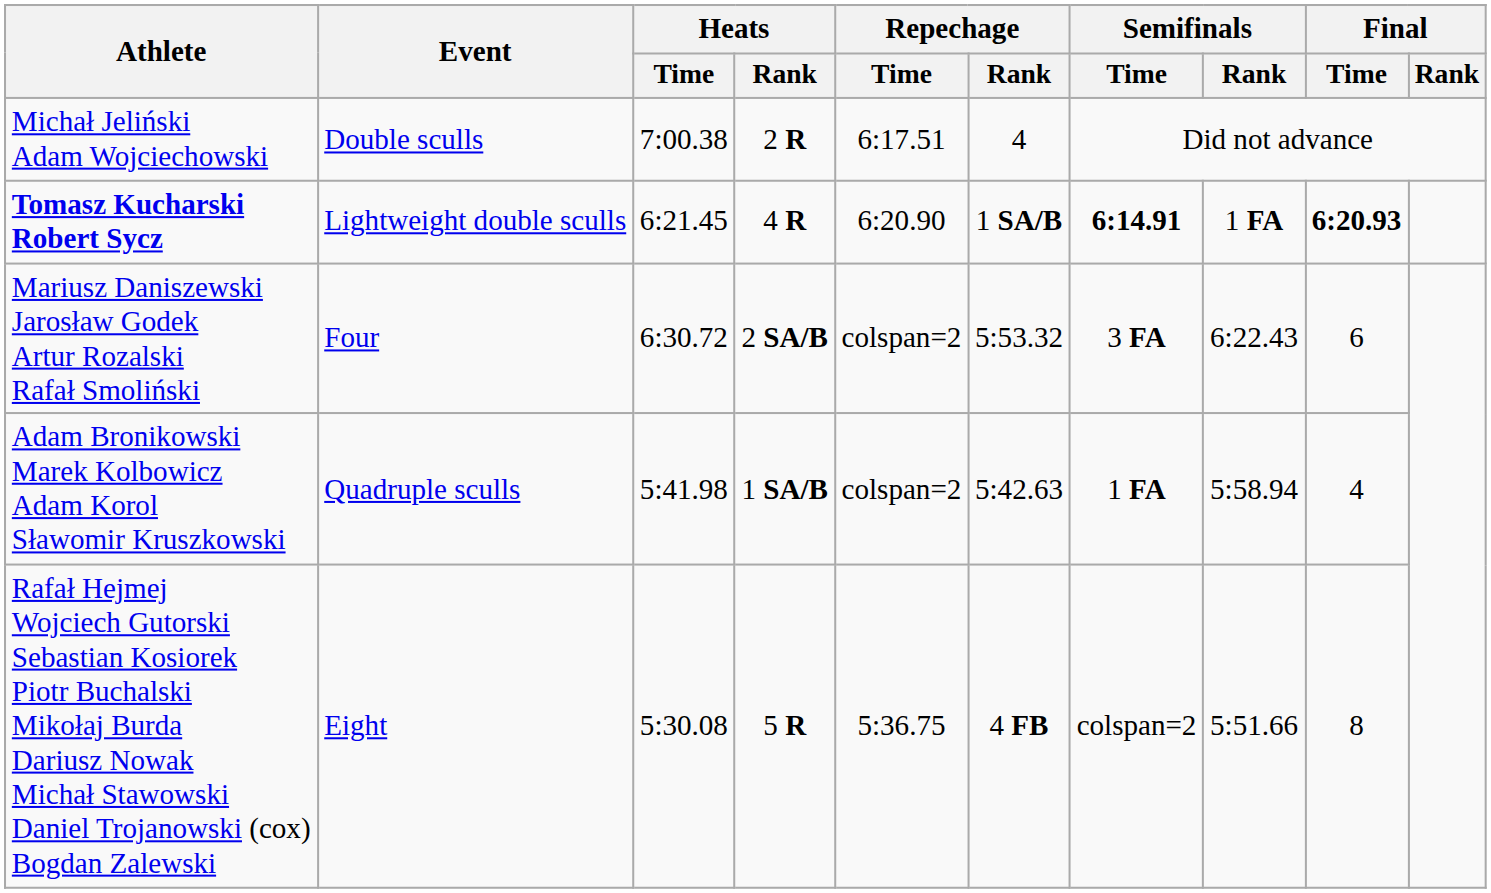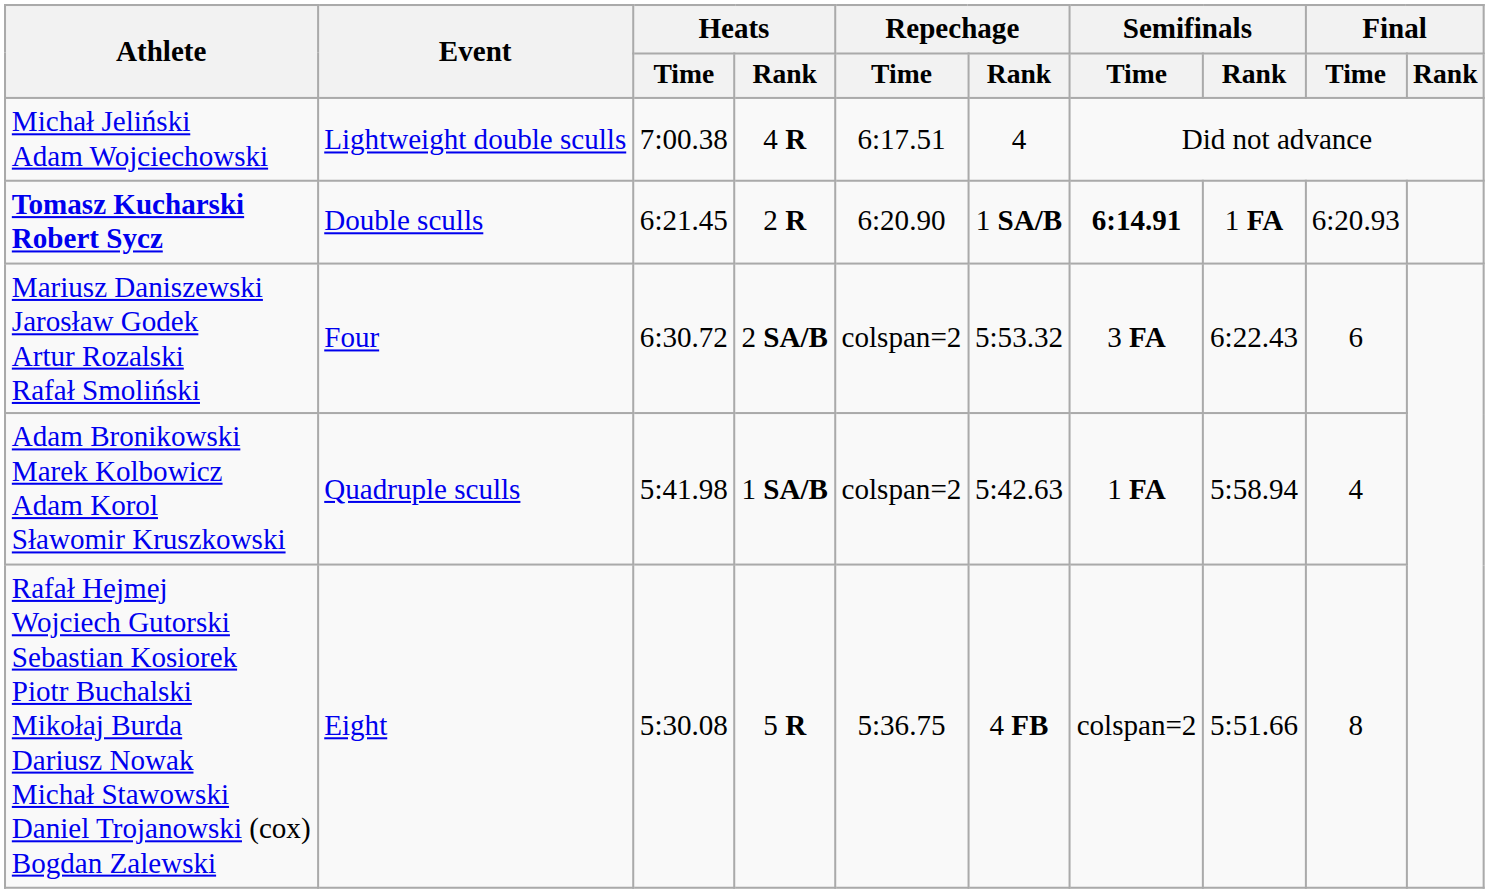(404, 139) Double sculls -> (475, 139) Lightweight double sculls
(785, 139) 2 R -> (785, 139) 4 R
(475, 221) Lightweight double sculls -> (404, 221) Double sculls
(785, 221) 4 R -> (785, 221) 2 R
(1357, 221) bold -> (1356, 221) normal
